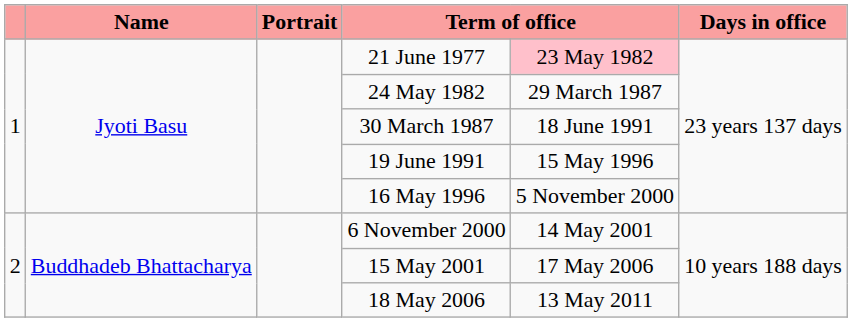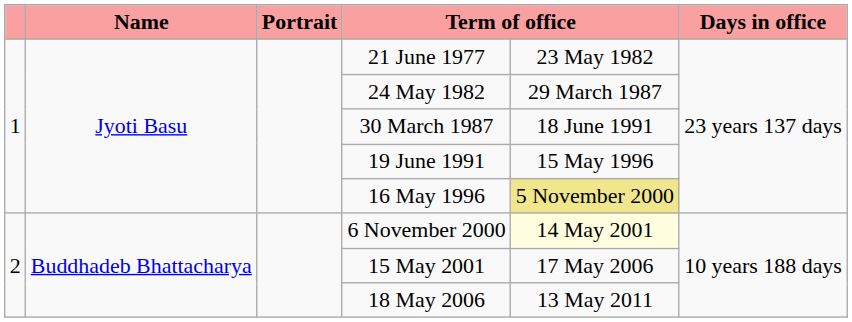(595, 56) pink background -> (595, 56) no background
(595, 195) no background -> (595, 195) khaki background
(595, 230) no background -> (595, 230) lightyellow background
